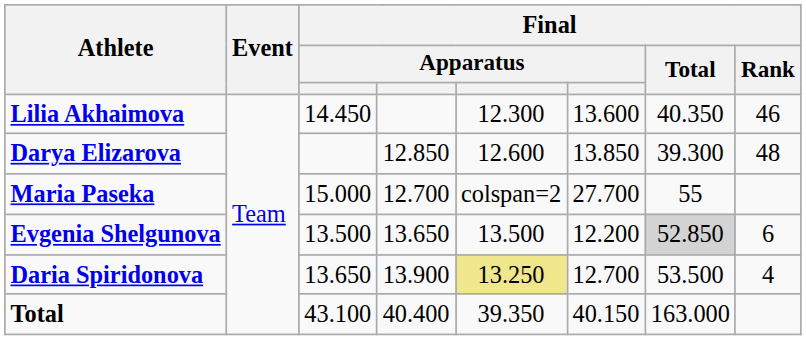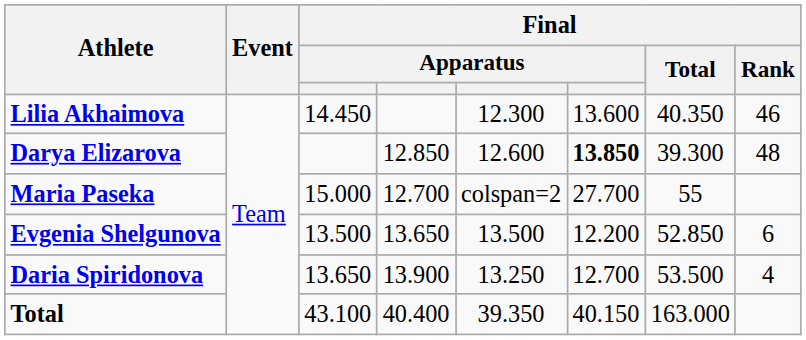(606, 154) normal -> (606, 154) bold
(690, 234) lightgrey background -> (690, 234) no background
(511, 274) khaki background -> (511, 274) no background
